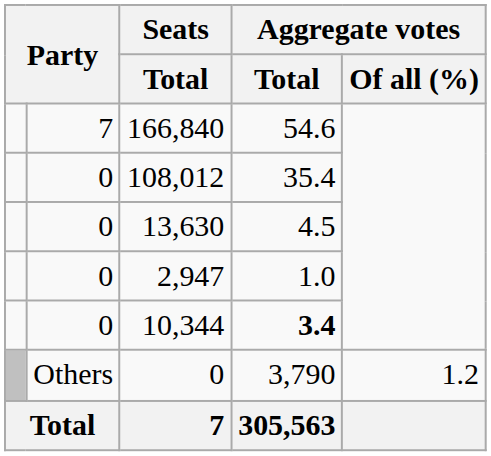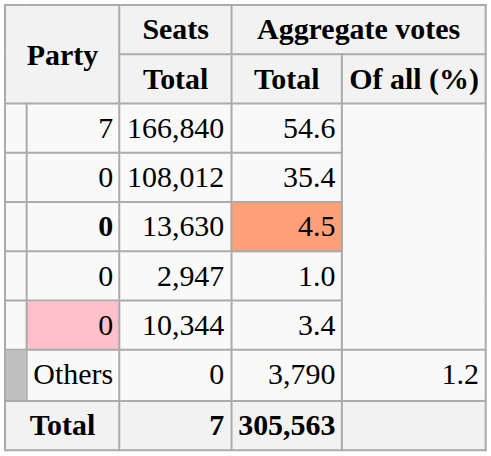(106, 226) normal -> (106, 226) bold
(317, 226) no background -> (317, 226) lightsalmon background
(106, 325) no background -> (106, 325) pink background
(317, 325) bold -> (317, 325) normal
